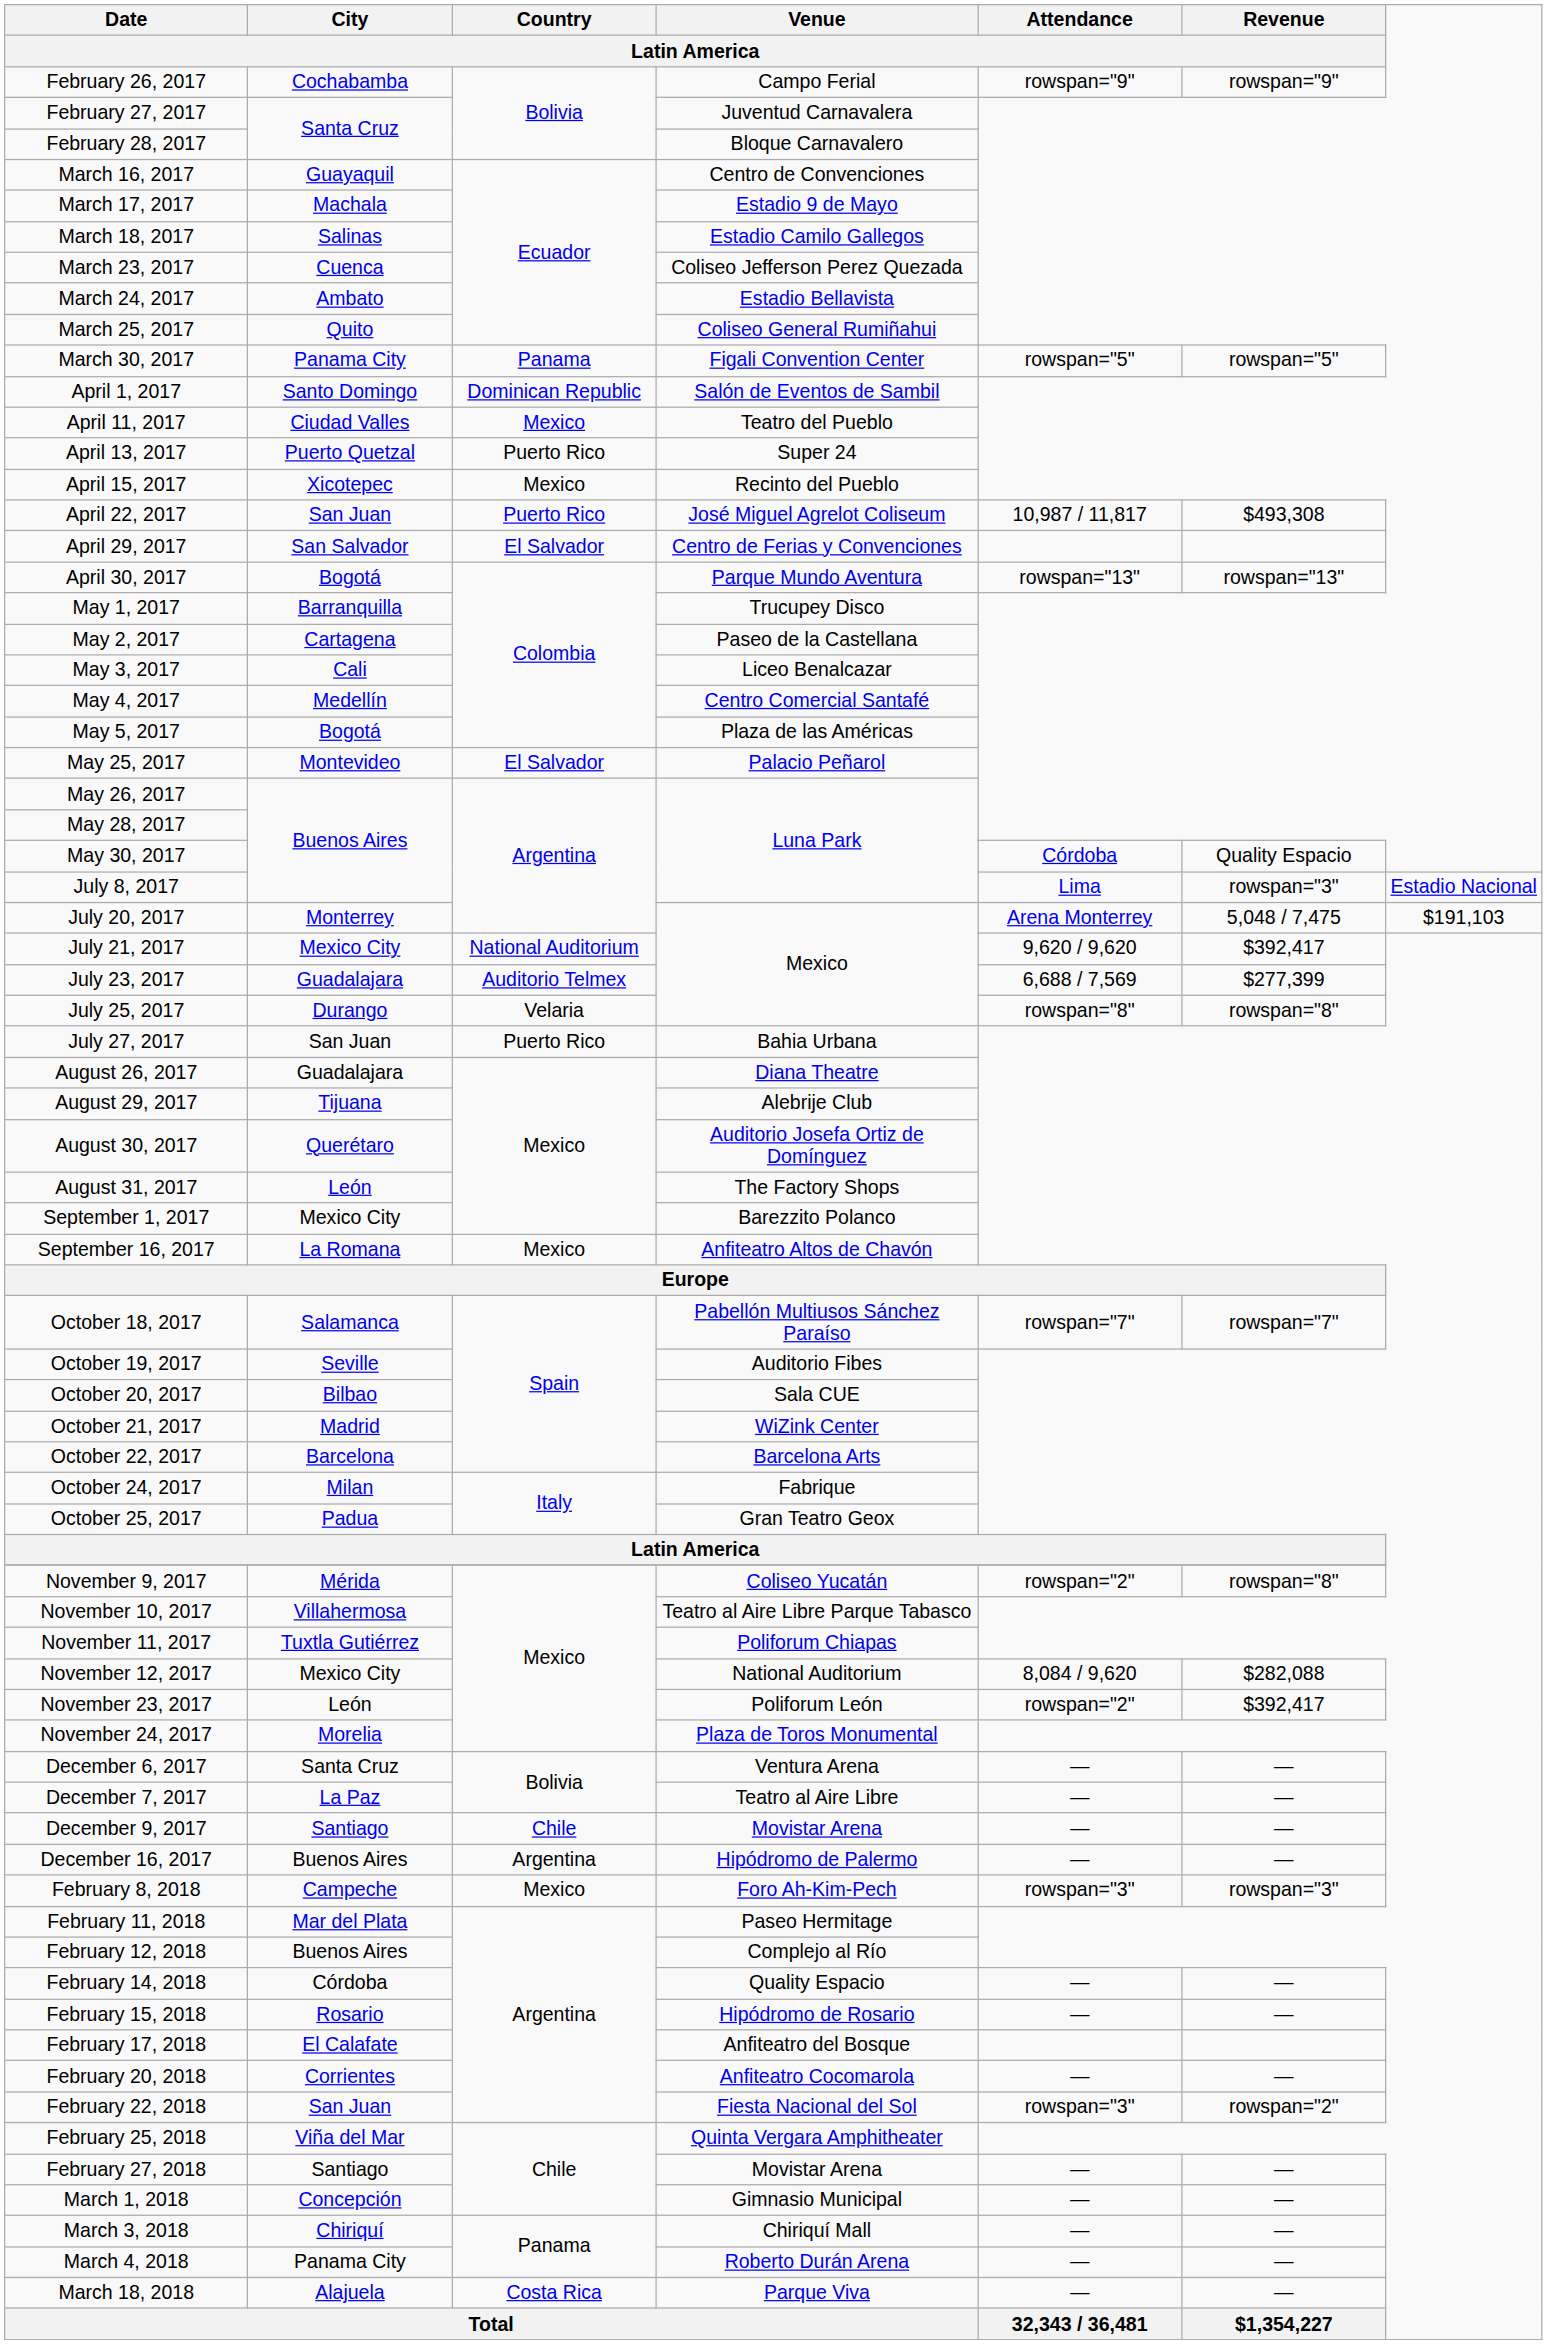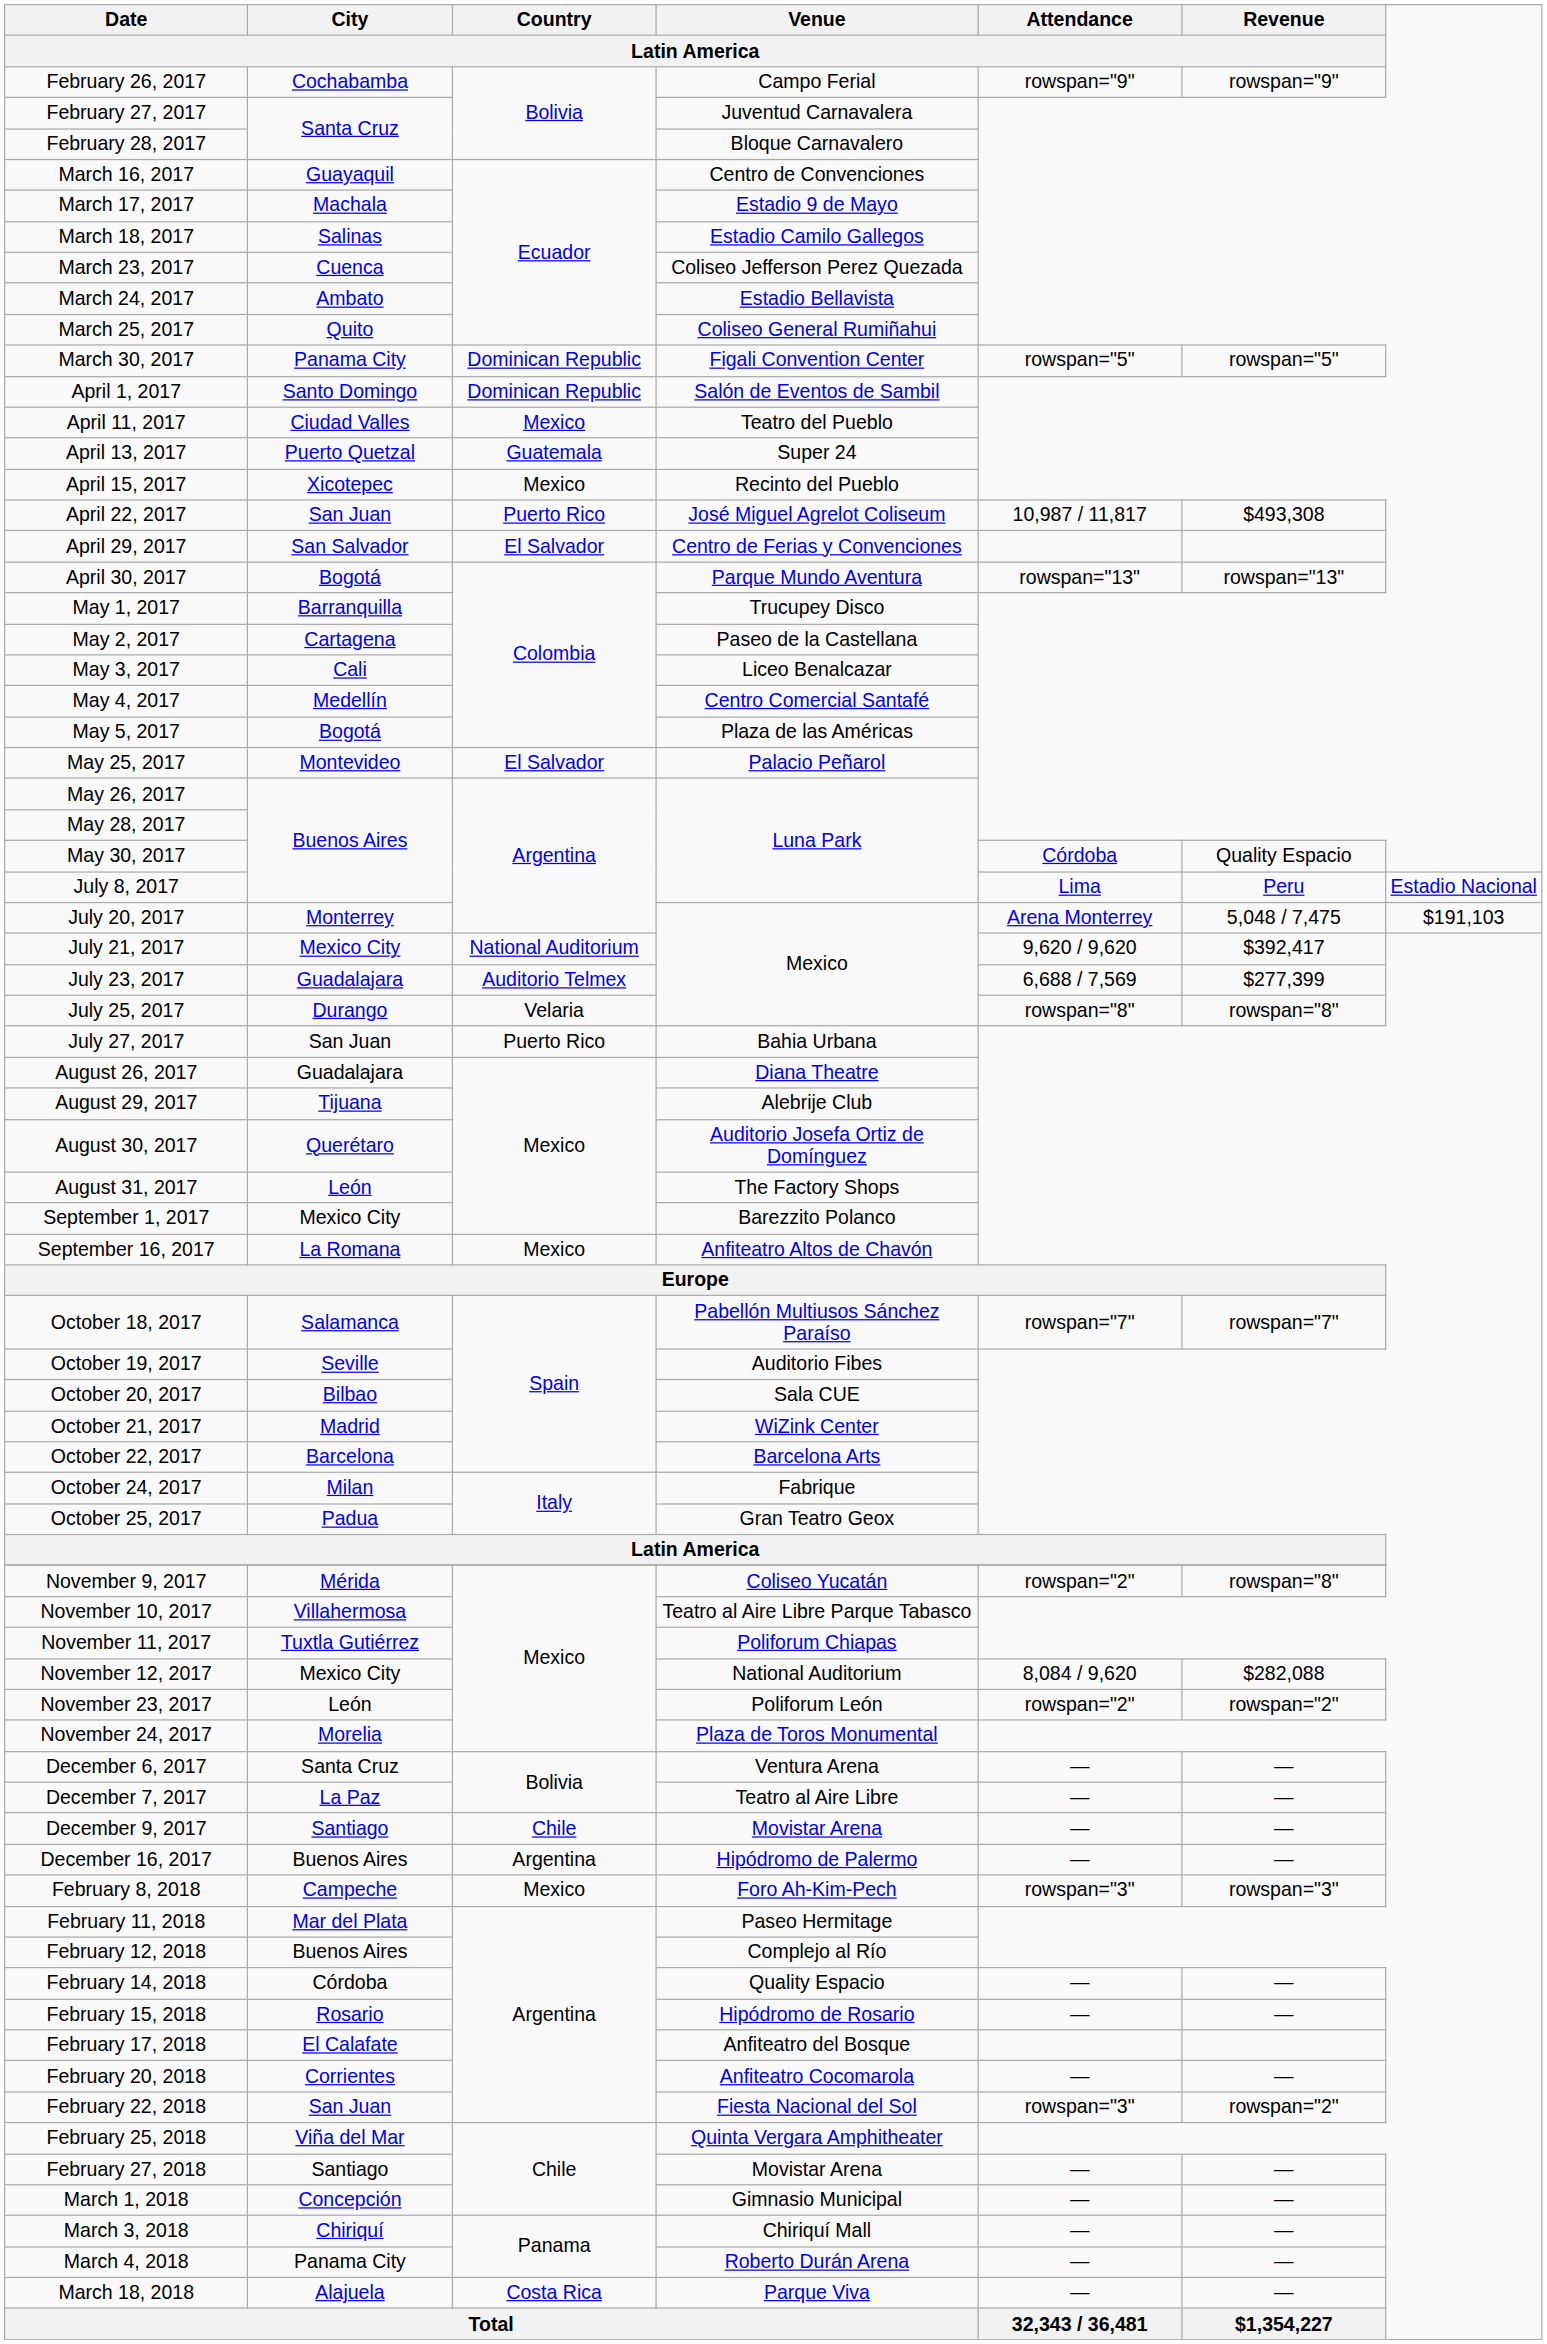(554, 360) Panama -> (554, 360) Dominican Republic
(554, 453) Puerto Rico -> (554, 453) Guatemala
(1284, 886) rowspan="3" -> (1284, 886) Peru
(1284, 1704) $392,417 -> (1284, 1704) rowspan="2"
